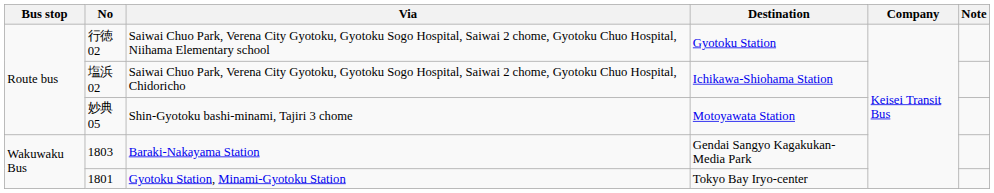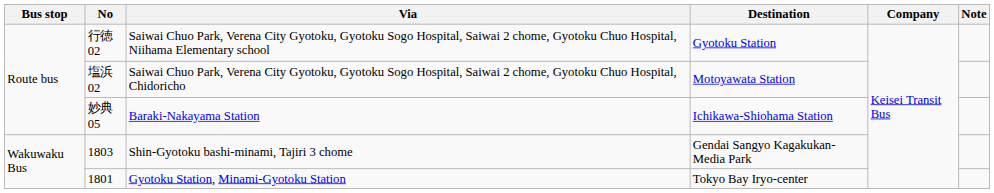(763, 79) Ichikawa-Shiohama Station -> (744, 79) Motoyawata Station
(241, 116) Shin-Gyotoku bashi-minami, Tajiri 3 chome -> (194, 116) Baraki-Nakayama Station
(744, 116) Motoyawata Station -> (763, 116) Ichikawa-Shiohama Station
(194, 151) Baraki-Nakayama Station -> (241, 151) Shin-Gyotoku bashi-minami, Tajiri 3 chome
